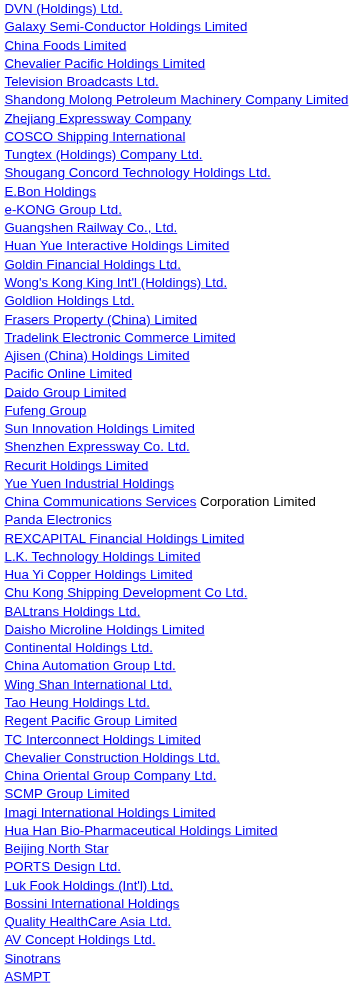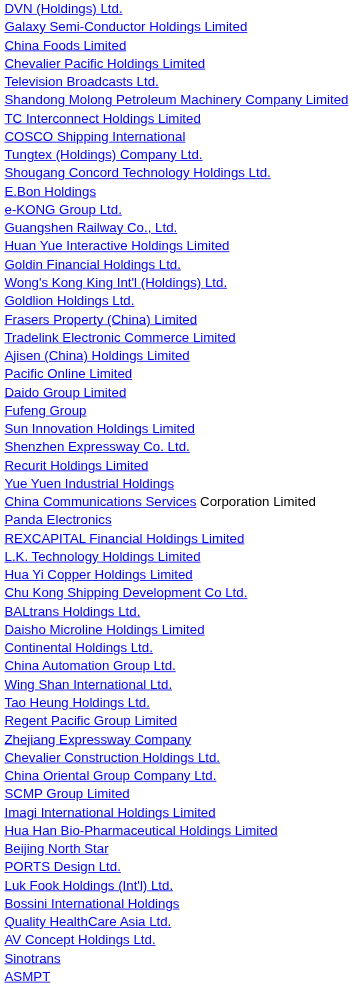(98, 118) Zhejiang Expressway Company -> (103, 118) TC Interconnect Holdings Limited
(103, 739) TC Interconnect Holdings Limited -> (98, 739) Zhejiang Expressway Company
